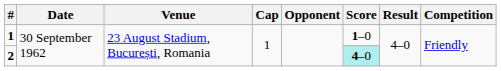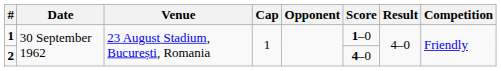(361, 55) paleturquoise background -> (361, 55) no background
